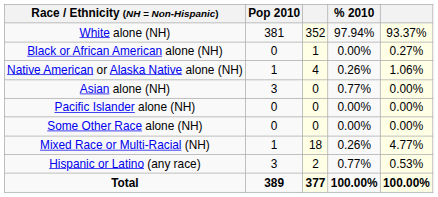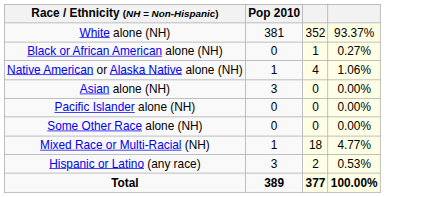- column: (354, 13)
